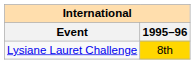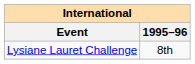(165, 50) gold background -> (165, 50) no background
